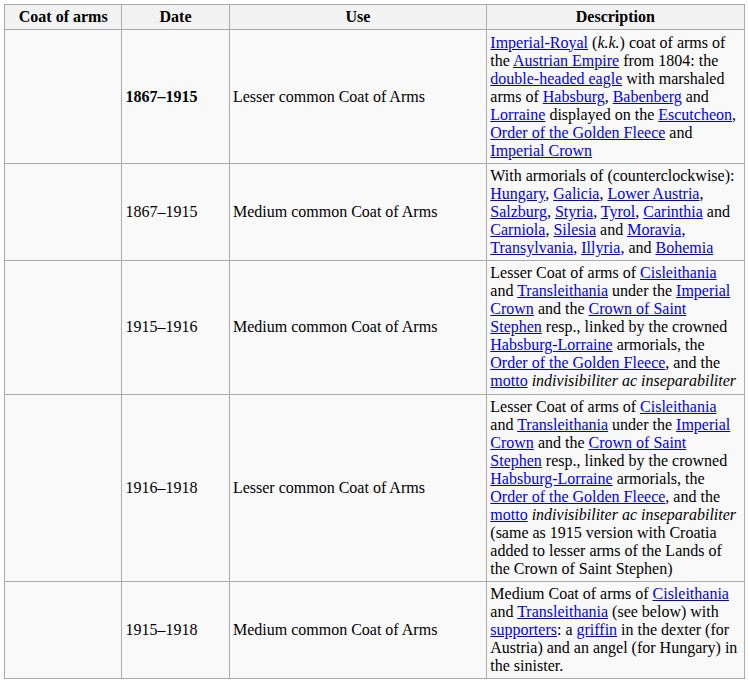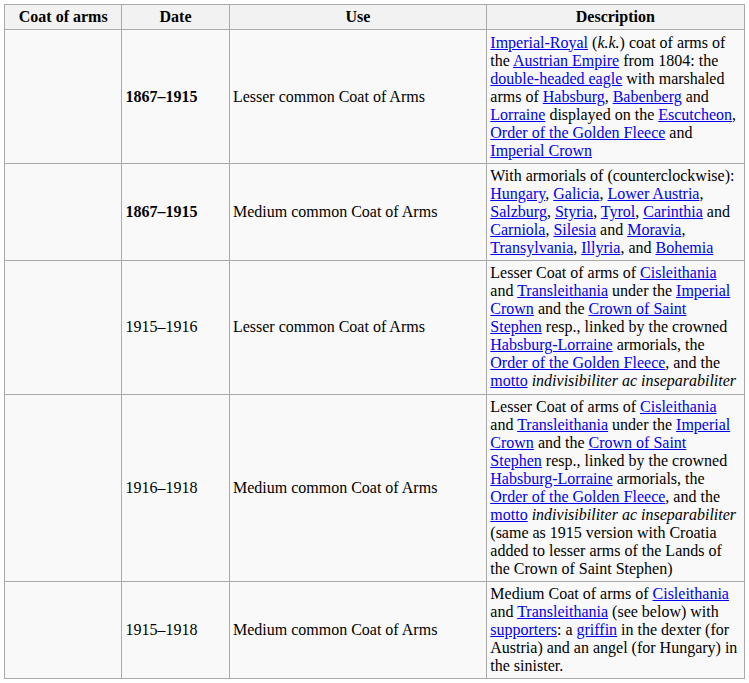(162, 211) normal -> (162, 211) bold
(335, 327) Medium common Coat of Arms -> (329, 327) Lesser common Coat of Arms
(329, 487) Lesser common Coat of Arms -> (335, 487) Medium common Coat of Arms
